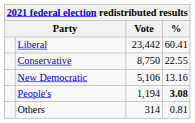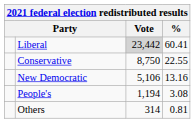(146, 45) no background -> (146, 45) lightgrey background
(179, 93) bold -> (179, 93) normal
